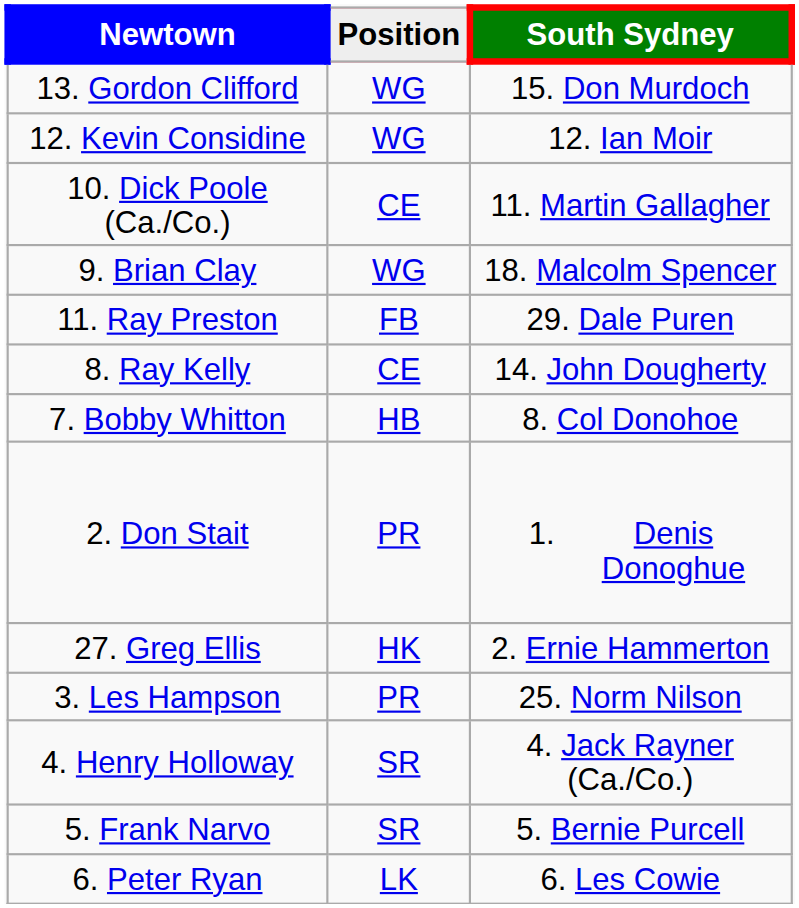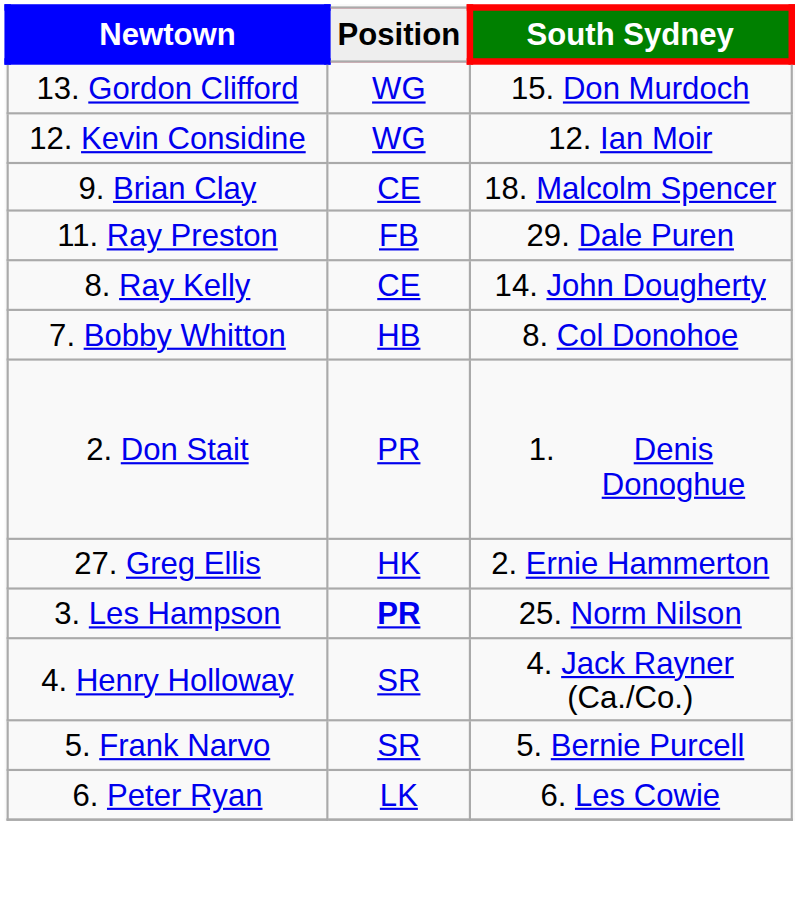- row: (167, 204)
(399, 270) WG -> (399, 187) CE
(399, 697) normal -> (399, 613) bold
